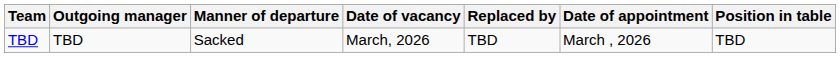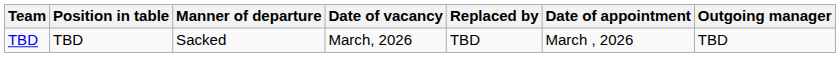columns swapped: (120, 16) <-> (773, 16)
